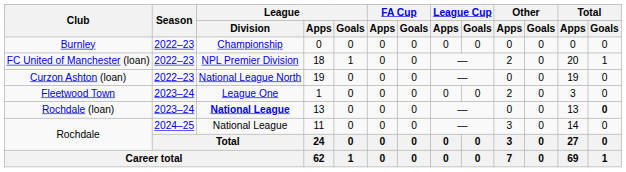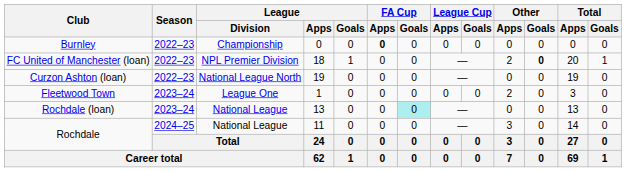(382, 45) normal -> (382, 45) bold
(541, 61) normal -> (541, 61) bold
(250, 110) bold -> (250, 110) normal
(414, 110) no background -> (414, 110) paleturquoise background
(605, 110) bold -> (605, 110) normal
